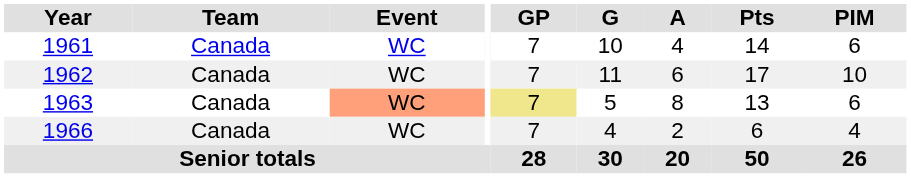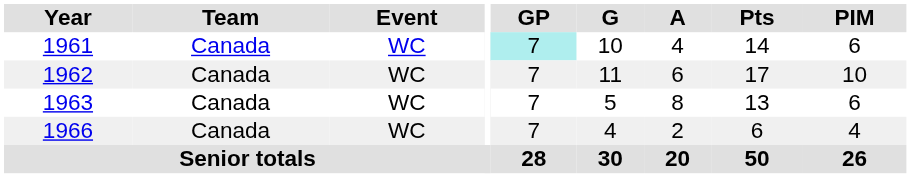(534, 46) no background -> (534, 46) paleturquoise background
(407, 102) lightsalmon background -> (407, 102) no background
(534, 102) khaki background -> (534, 102) no background
